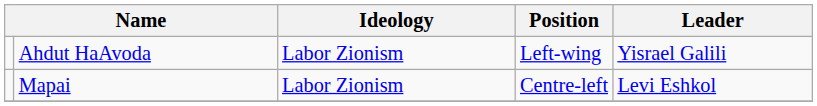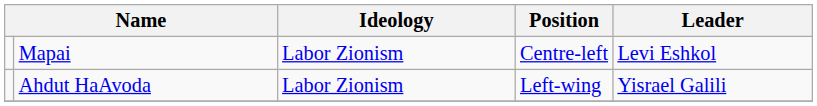rows swapped: (45, 85) <-> (85, 52)
